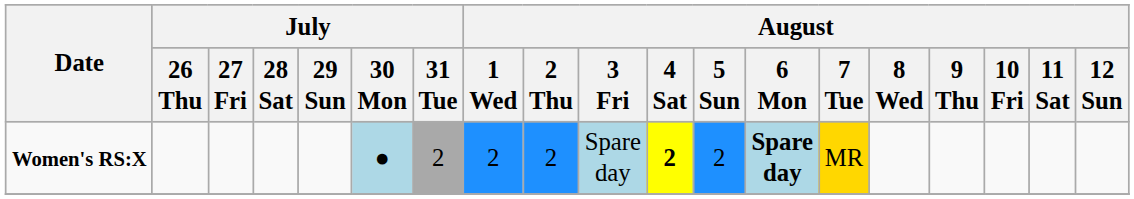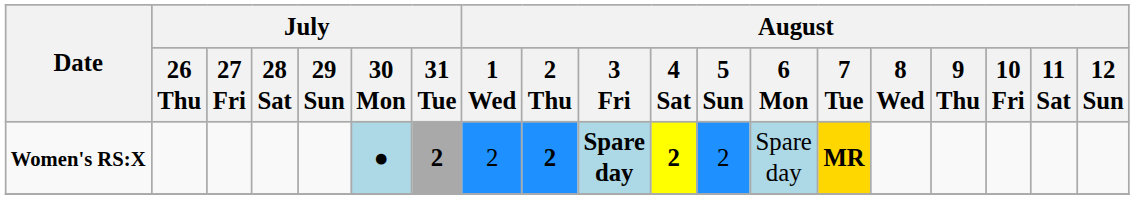(438, 158) normal -> (437, 158) bold
(551, 158) normal -> (550, 158) bold
(613, 158) normal -> (614, 158) bold
(782, 158) bold -> (784, 158) normal
(844, 158) normal -> (844, 158) bold
